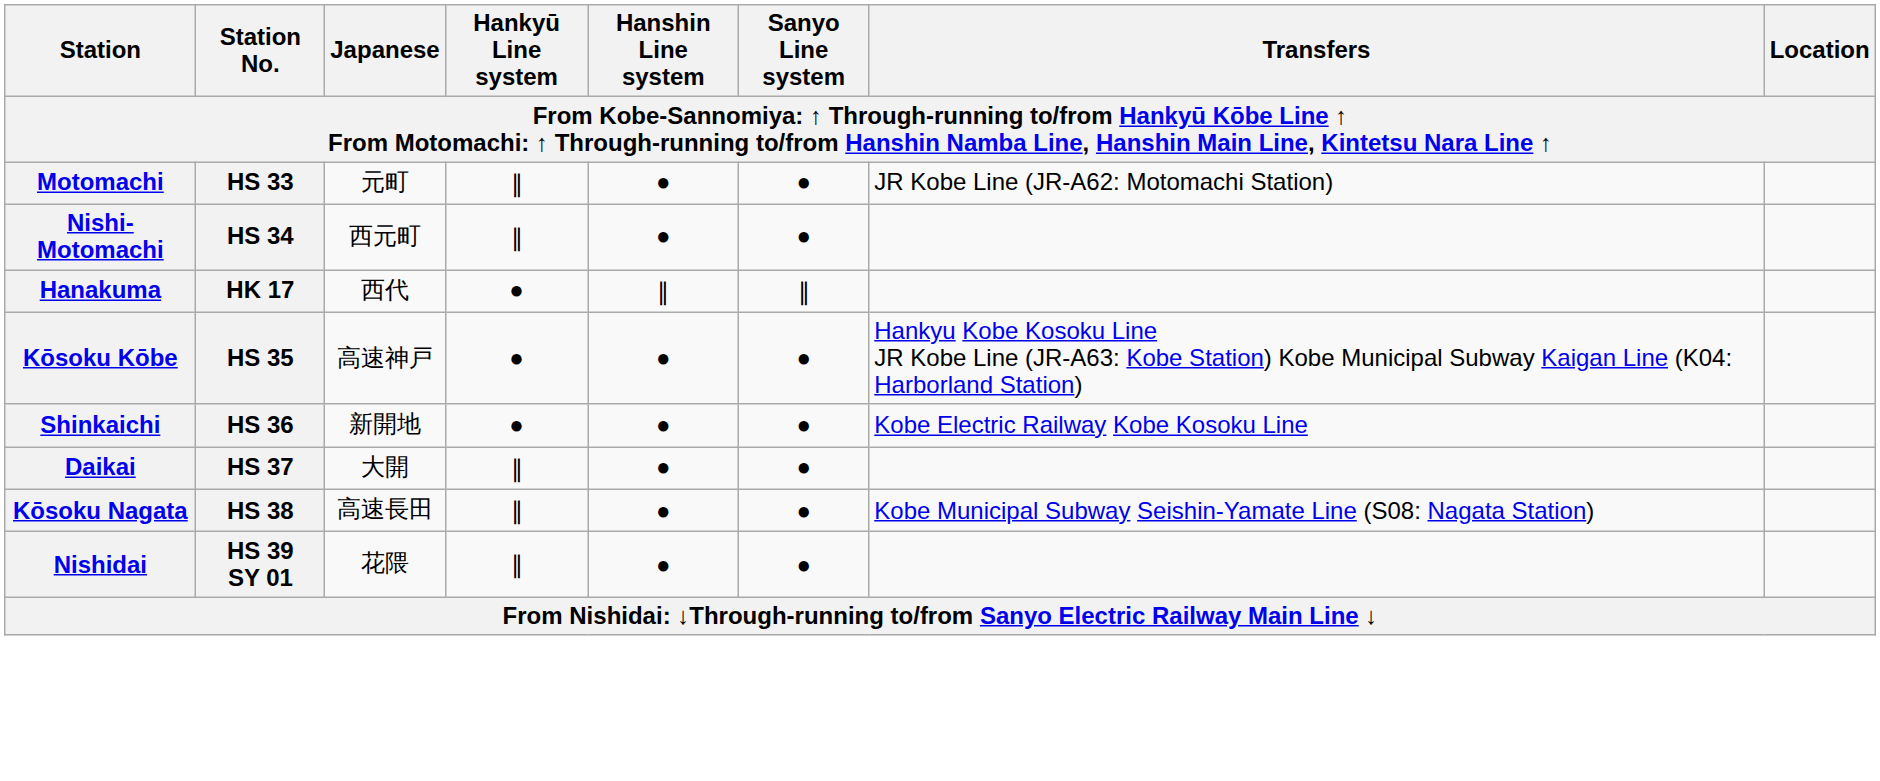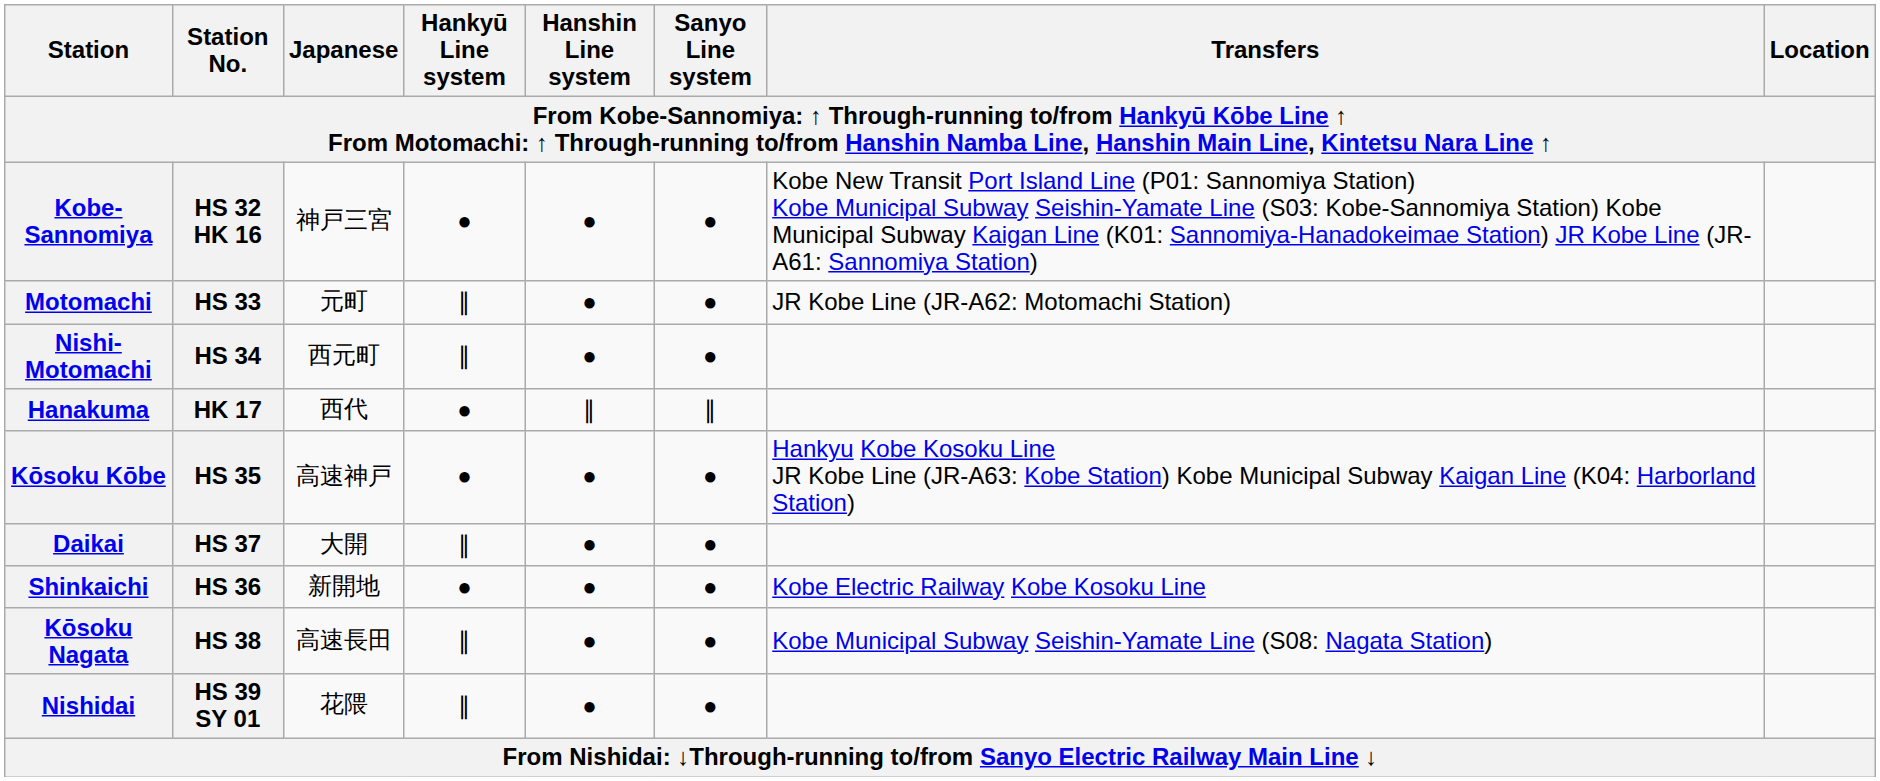+ row: (88, 221)
rows swapped: (100, 425) <-> (100, 467)
